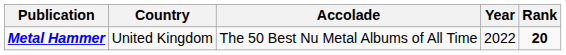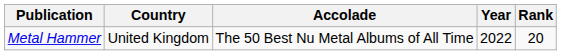(56, 38) bold -> (54, 38) normal
(540, 38) bold -> (536, 38) normal
